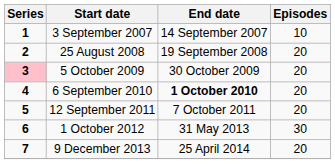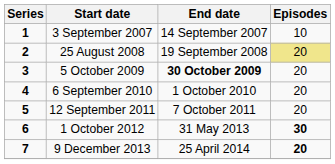(300, 52) no background -> (300, 52) khaki background
(25, 71) pink background -> (25, 71) no background
(214, 71) normal -> (214, 71) bold
(214, 91) bold -> (214, 91) normal
(300, 129) normal -> (300, 129) bold
(300, 149) normal -> (300, 149) bold
